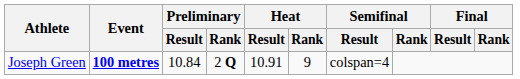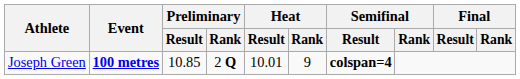(184, 62) 10.84 -> (184, 62) 10.85
(266, 62) 10.91 -> (266, 62) 10.01
(359, 62) normal -> (361, 62) bold
